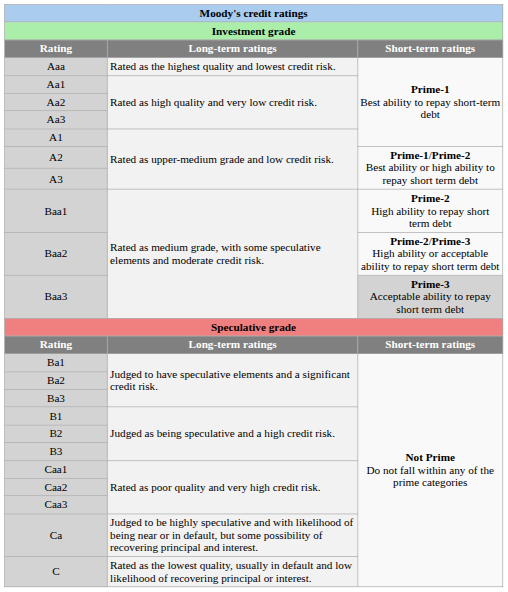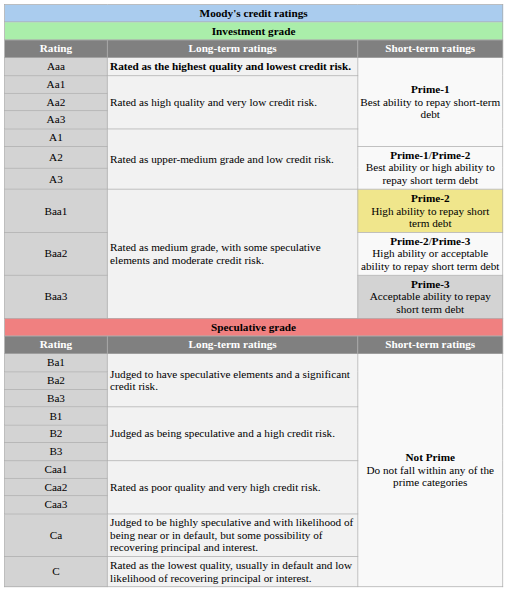(223, 66) normal -> (231, 66) bold
(430, 211) no background -> (430, 211) khaki background
